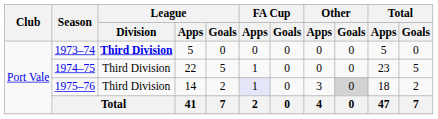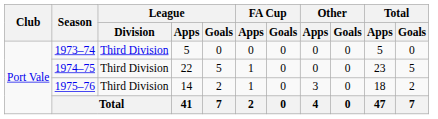(136, 50) bold -> (134, 50) normal
(255, 86) lavender background -> (251, 86) no background
(351, 86) lightgrey background -> (348, 86) no background
